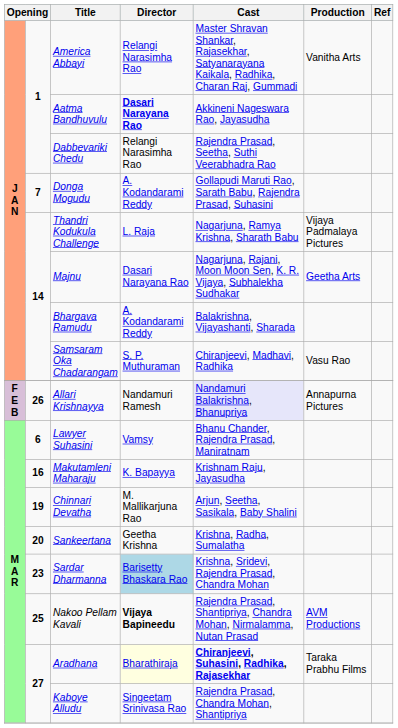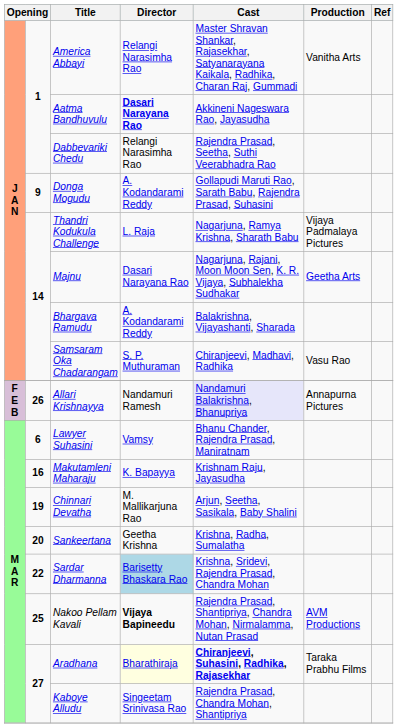(38, 192) 7 -> (38, 192) 9
(38, 574) 23 -> (38, 574) 22
